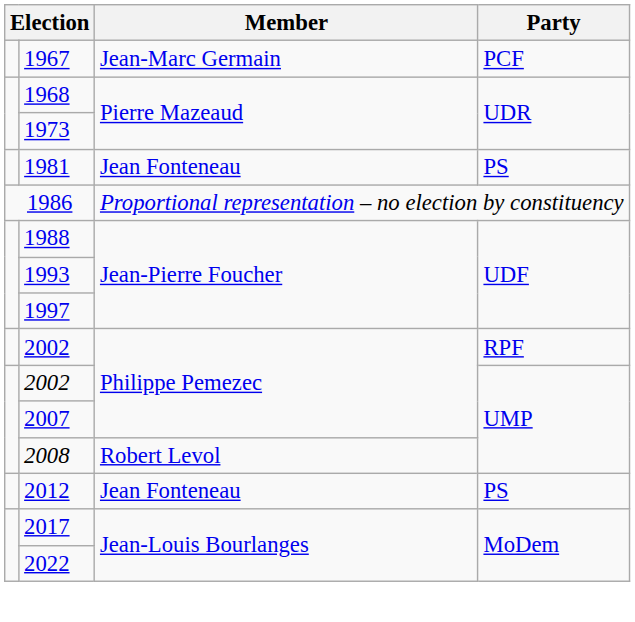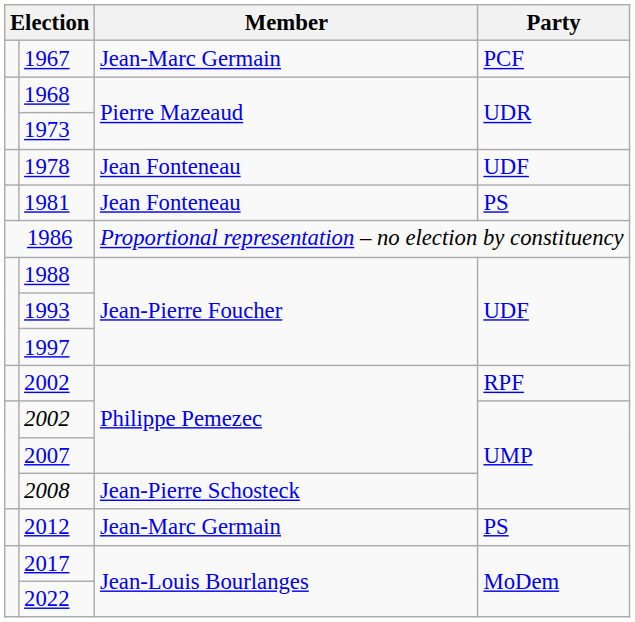+ row: (47, 166)
(160, 454) Robert Levol -> (200, 490) Jean-Pierre Schosteck
(170, 490) Jean Fonteneau -> (190, 526) Jean-Marc Germain
